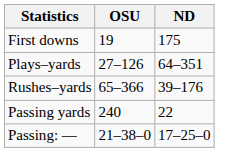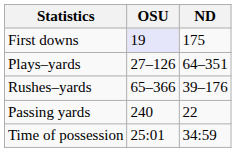(106, 40) no background -> (138, 40) lavender background
- row: (42, 135)
+ row: (66, 135)
